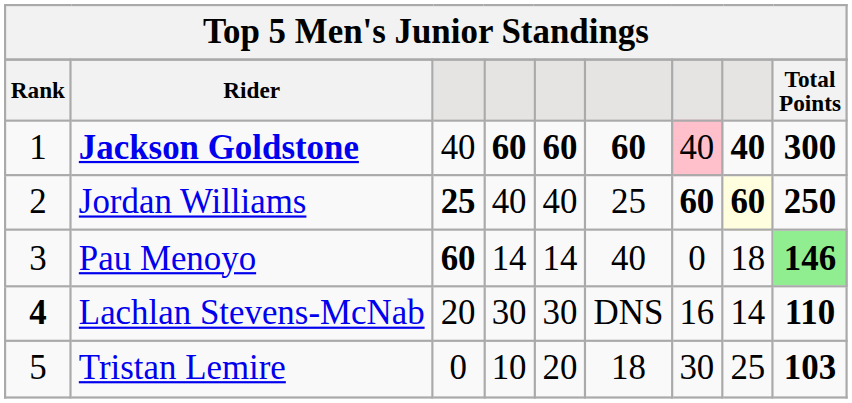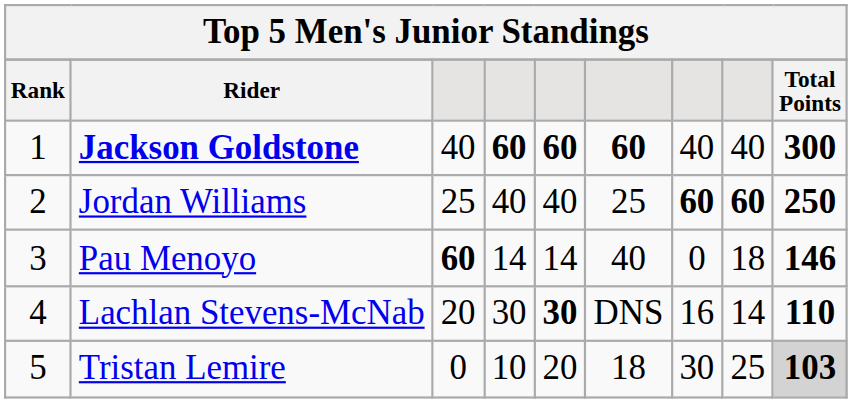(697, 146) pink background -> (697, 146) no background
(748, 146) bold -> (748, 146) normal
(458, 202) bold -> (458, 202) normal
(748, 202) lightyellow background -> (748, 202) no background
(810, 257) lightgreen background -> (810, 257) no background
(38, 312) bold -> (38, 312) normal
(560, 312) normal -> (560, 312) bold
(810, 368) no background -> (810, 368) lightgrey background
